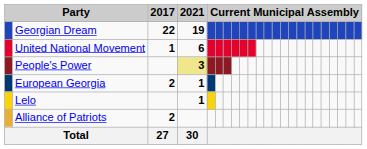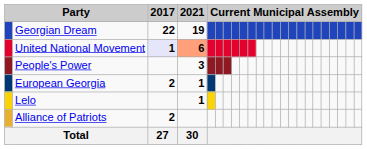(172, 48) no background -> (172, 48) lavender background
(201, 48) no background -> (201, 48) lightsalmon background
(201, 65) khaki background -> (201, 65) no background
